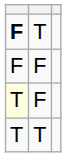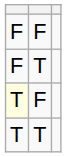(17, 31) bold -> (17, 31) normal
(40, 31) T -> (40, 31) F
(40, 65) F -> (40, 65) T
